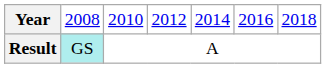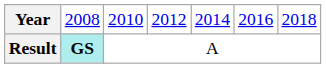(82, 48) normal -> (82, 48) bold
